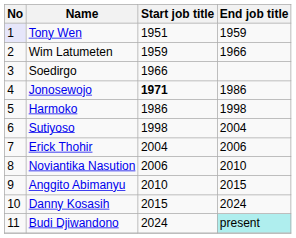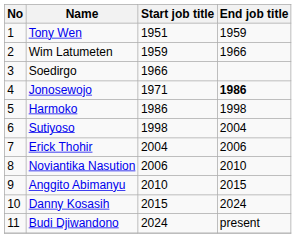(10, 33) lavender background -> (10, 33) no background
(154, 90) bold -> (154, 90) normal
(233, 90) normal -> (233, 90) bold
(240, 223) paleturquoise background -> (240, 223) no background
